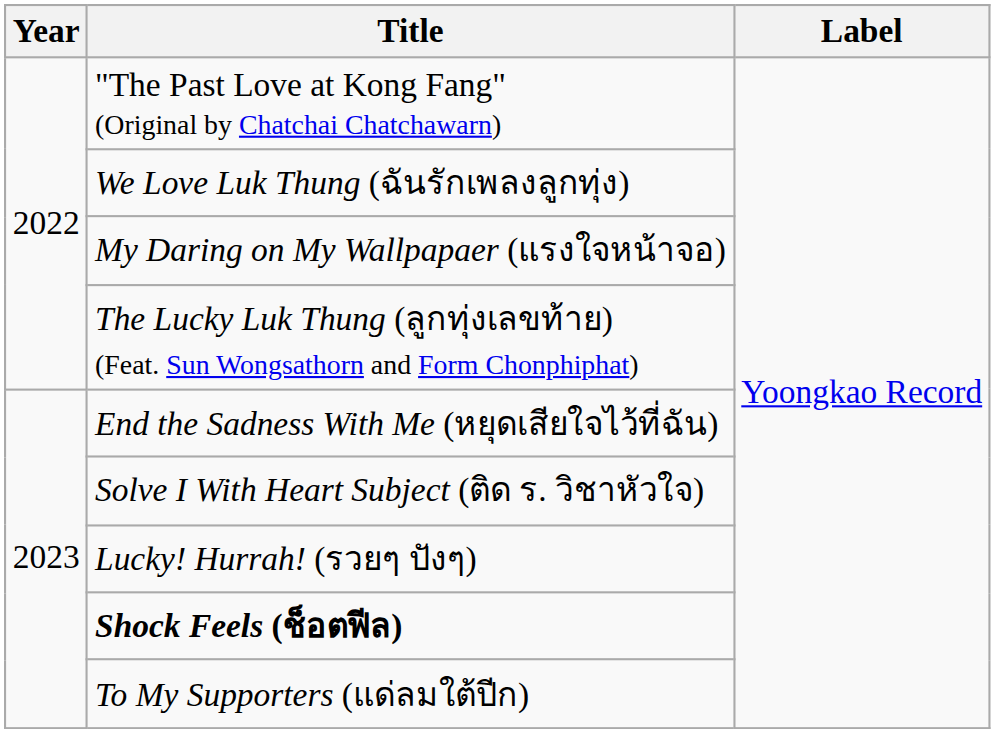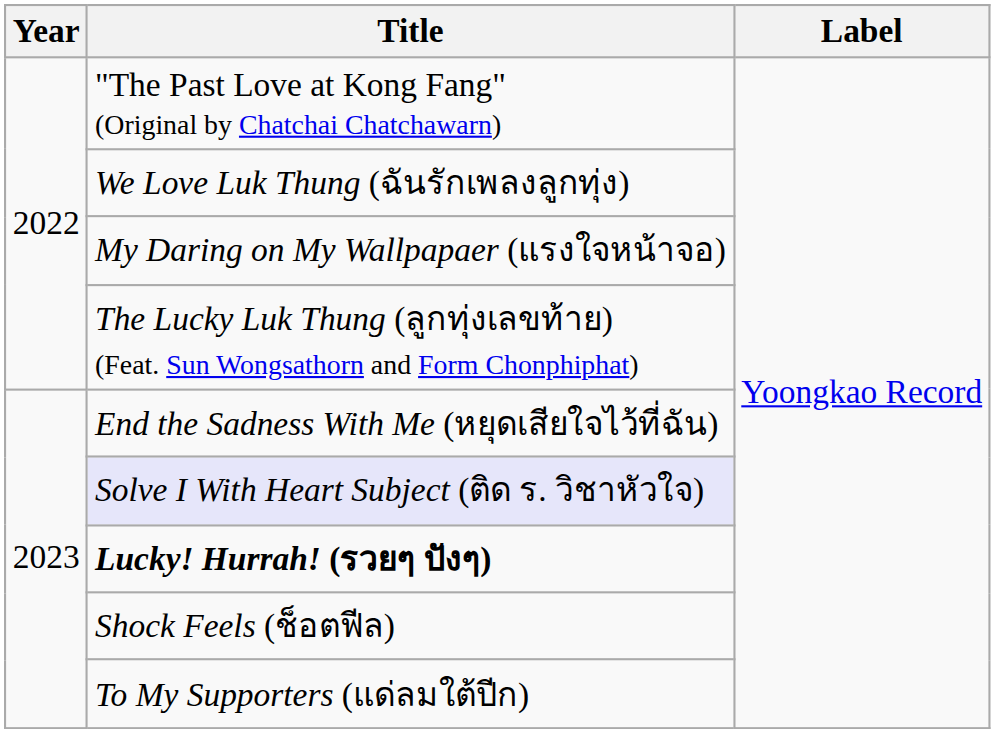(400, 491) no background -> (400, 491) lavender background
(286, 559) normal -> (293, 559) bold
(249, 626) bold -> (245, 626) normal
